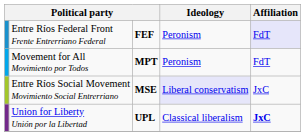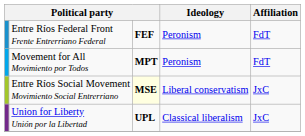(262, 34) lavender background -> (262, 34) no background
(146, 90) no background -> (146, 90) lightyellow background
(205, 90) lavender background -> (205, 90) no background
(262, 117) bold -> (261, 117) normal
